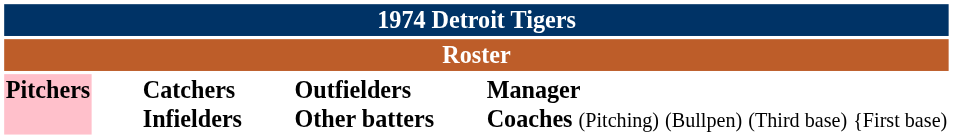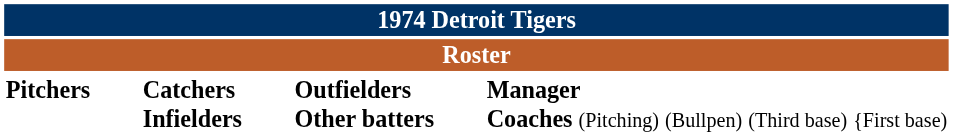(48, 89) pink background -> (48, 89) no background
